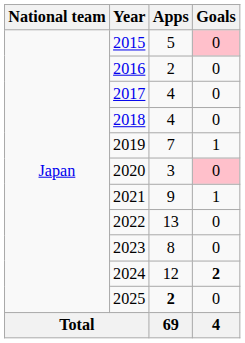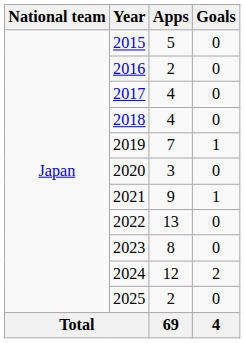(216, 42) pink background -> (216, 42) no background
(216, 171) pink background -> (216, 171) no background
(216, 273) bold -> (216, 273) normal
(171, 299) bold -> (171, 299) normal
